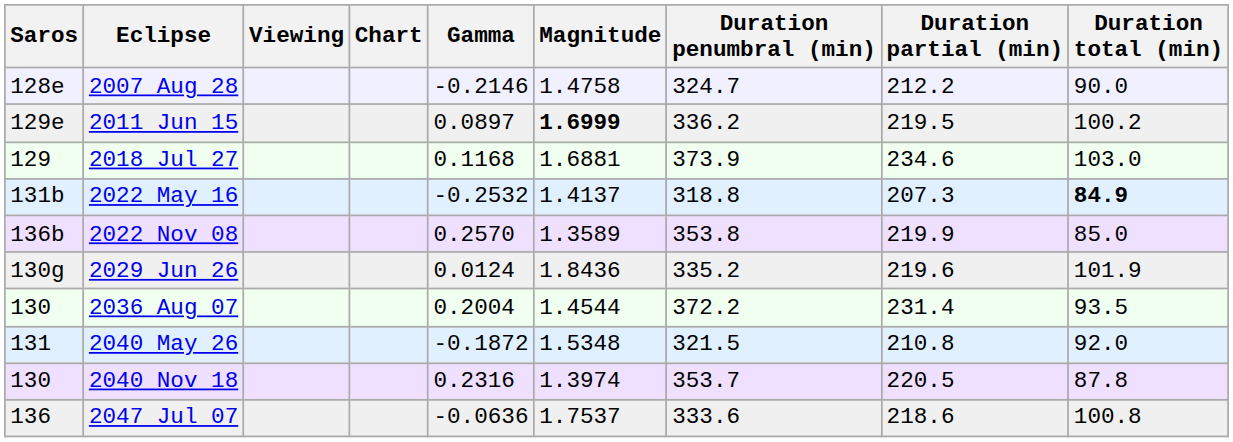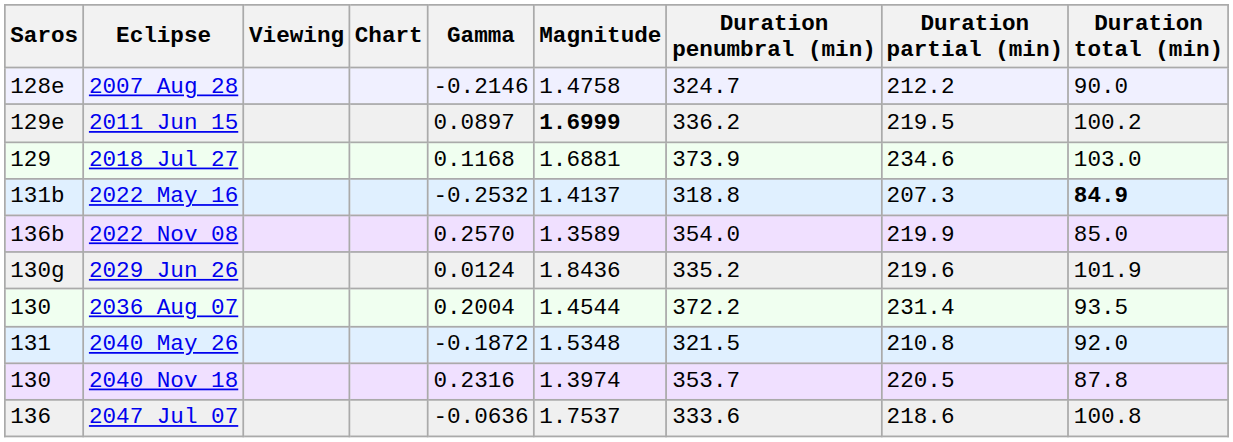(706, 234) 353.8 -> (706, 234) 354.0
